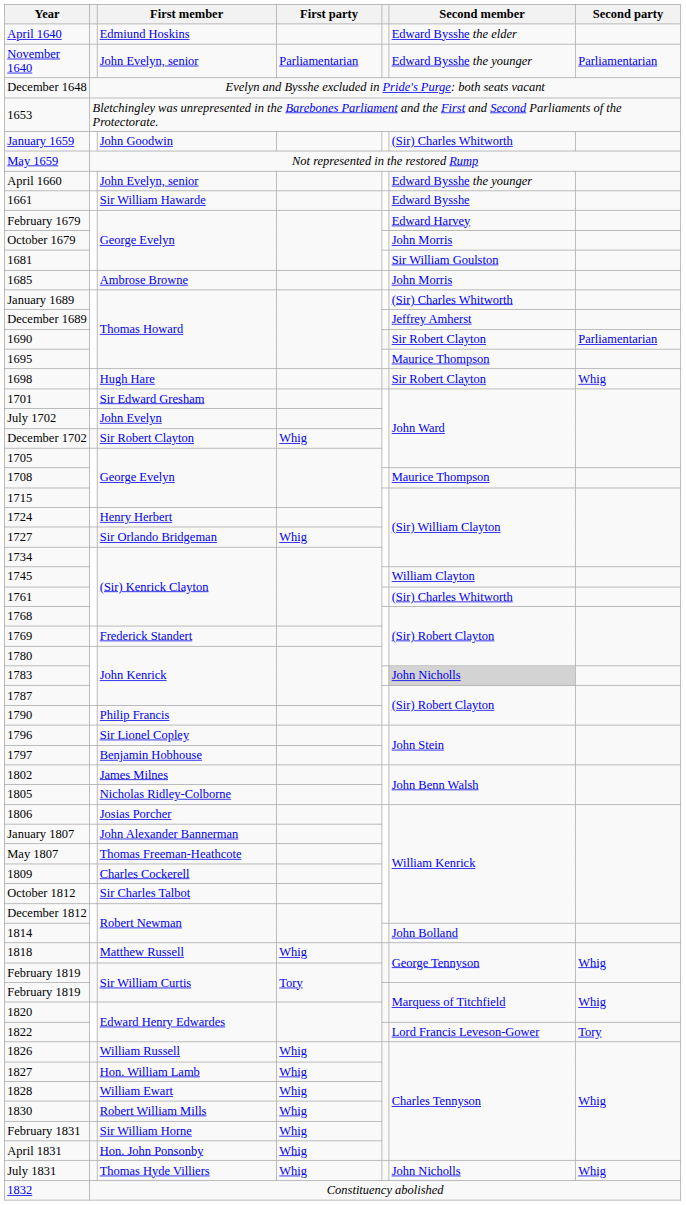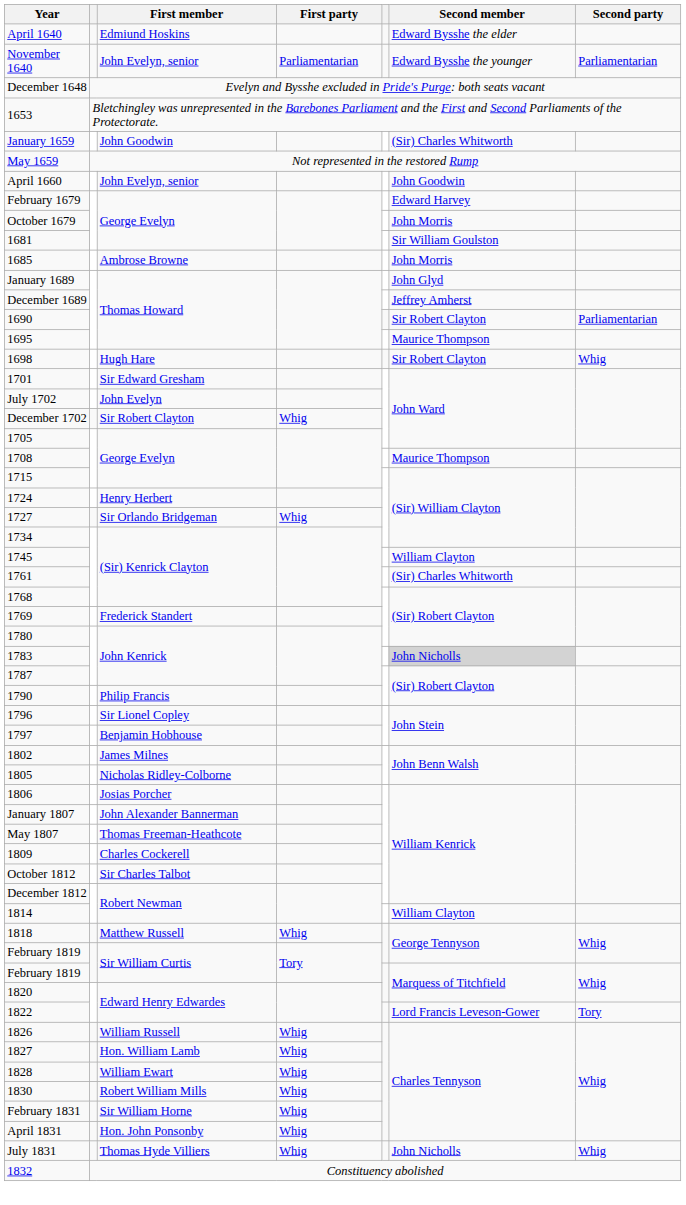(462, 181) Edward Bysshe the younger -> (428, 181) John Goodwin
- row: (20, 200)
(452, 299) (Sir) Charles Whitworth -> (418, 279) John Glyd
(425, 933) John Bolland -> (433, 913) William Clayton
